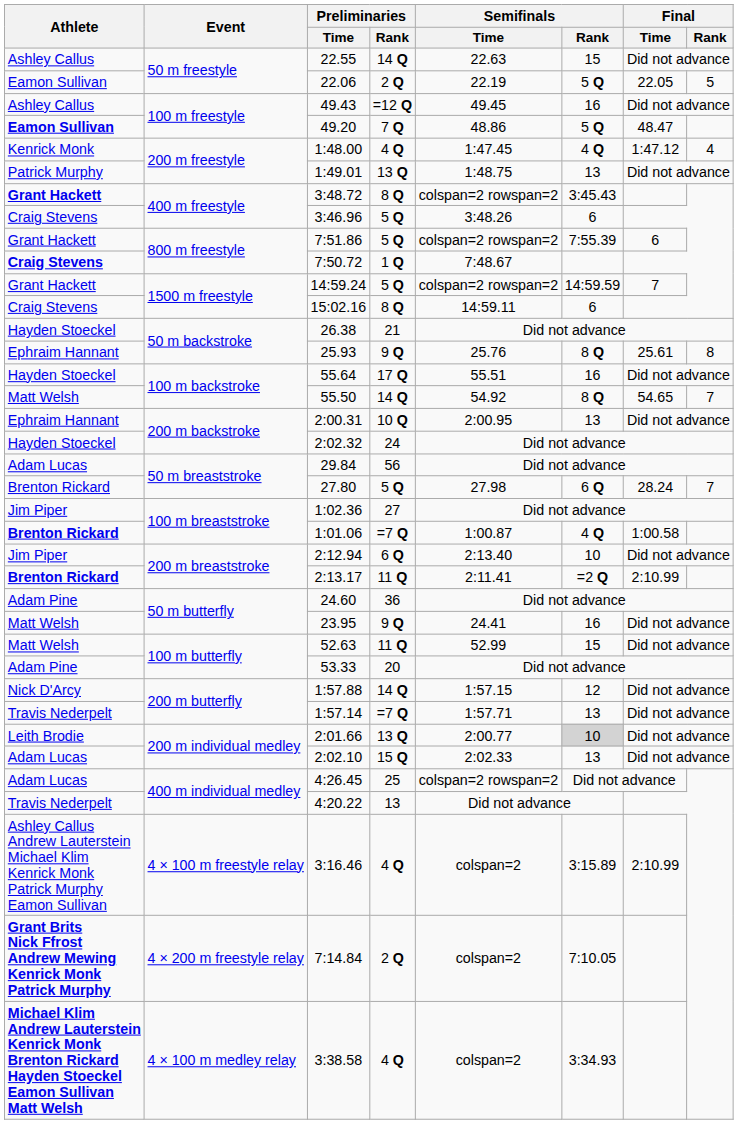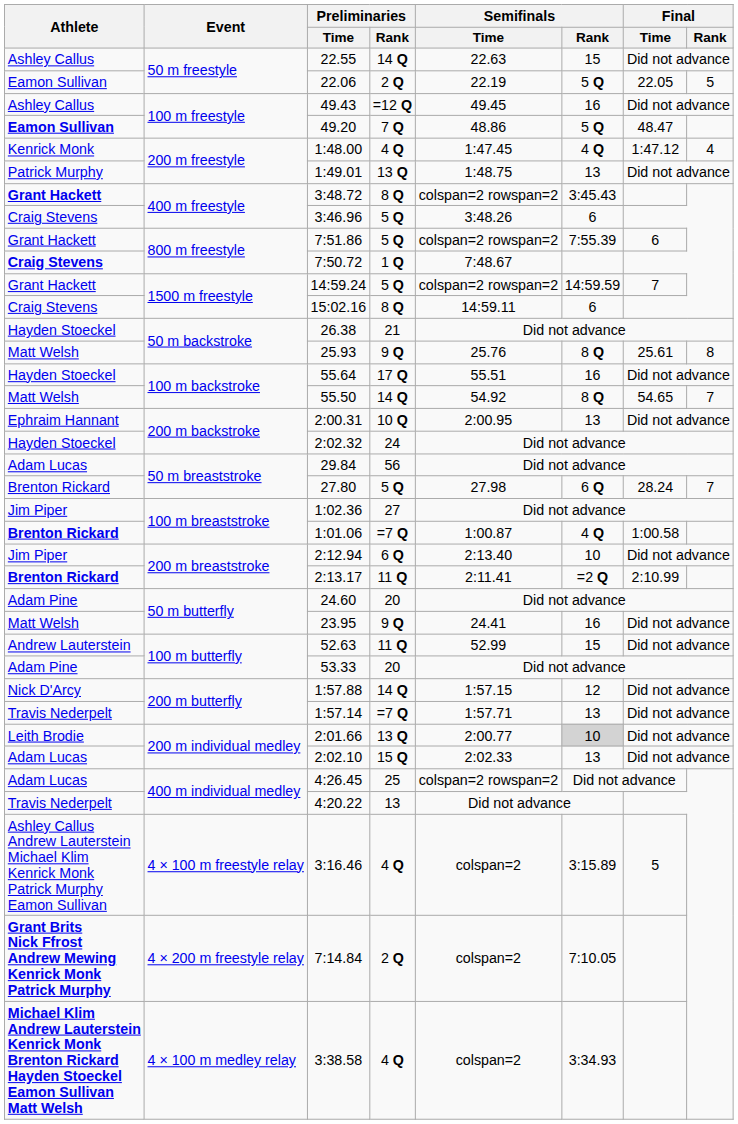(63, 353) Ephraim Hannant -> (43, 353) Matt Welsh
(392, 600) 36 -> (392, 600) 20
(43, 646) Matt Welsh -> (69, 646) Andrew Lauterstein
(655, 865) 2:10.99 -> (655, 865) 5
